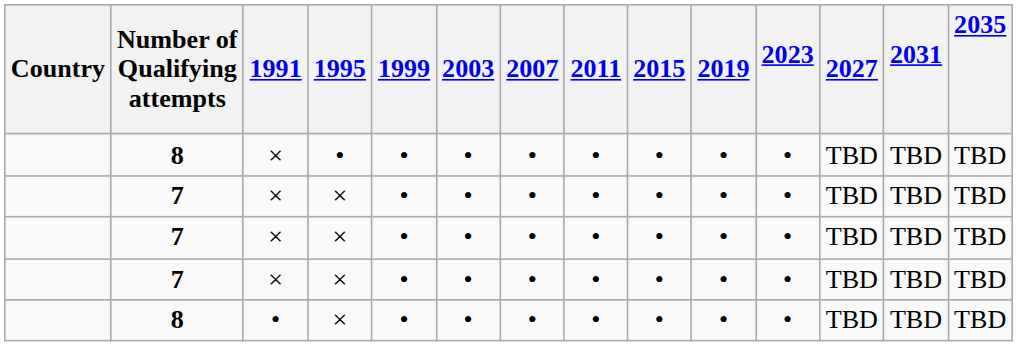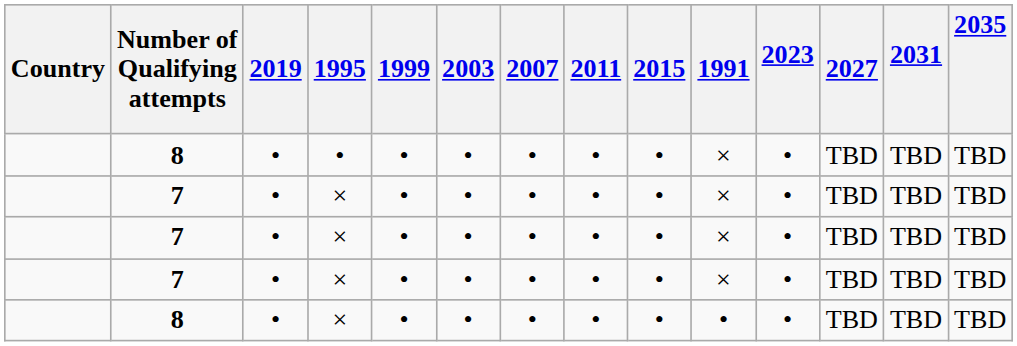columns swapped: (276, 69) <-> (723, 69)
